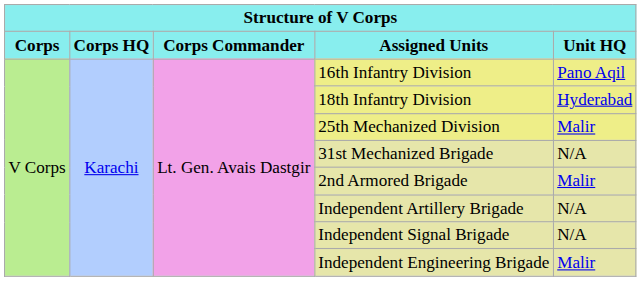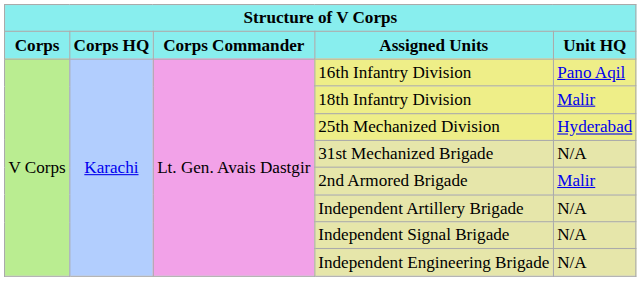(595, 99) Hyderabad -> (576, 99) Malir
(576, 126) Malir -> (595, 126) Hyderabad
(576, 262) Malir -> (572, 262) N/A
